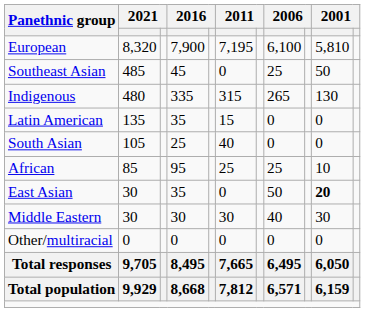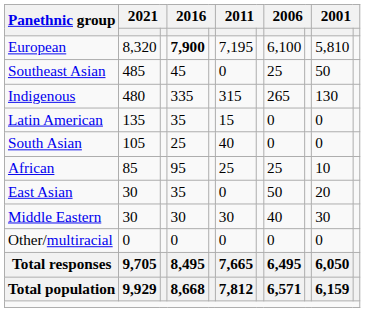(188, 47) normal -> (188, 47) bold
(323, 192) bold -> (323, 192) normal
